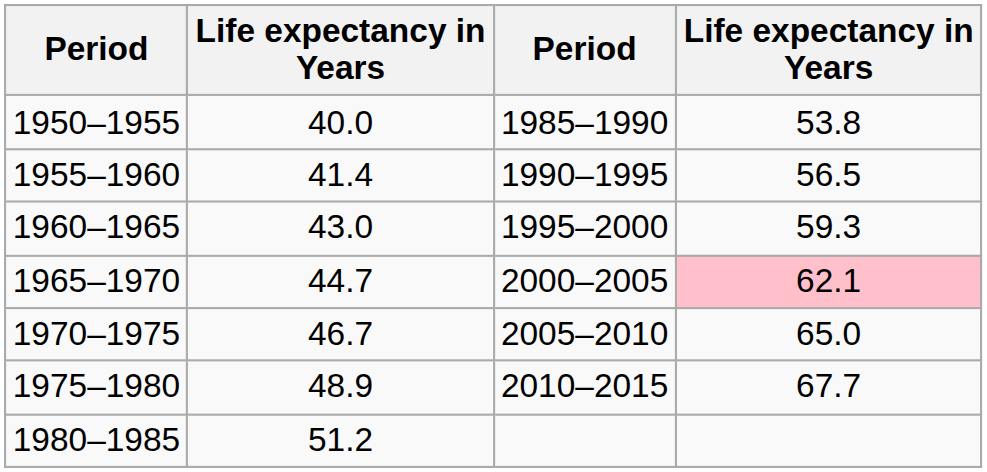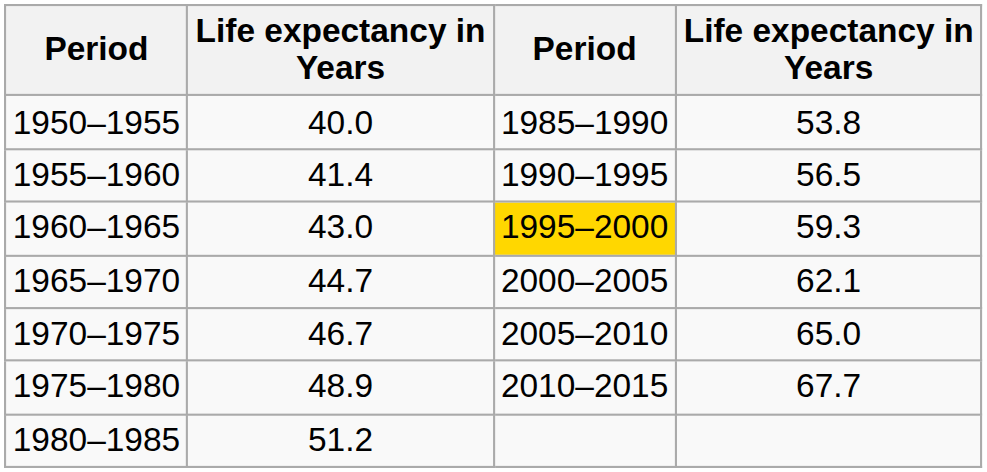(585, 227) no background -> (585, 227) gold background
(829, 280) pink background -> (829, 280) no background
